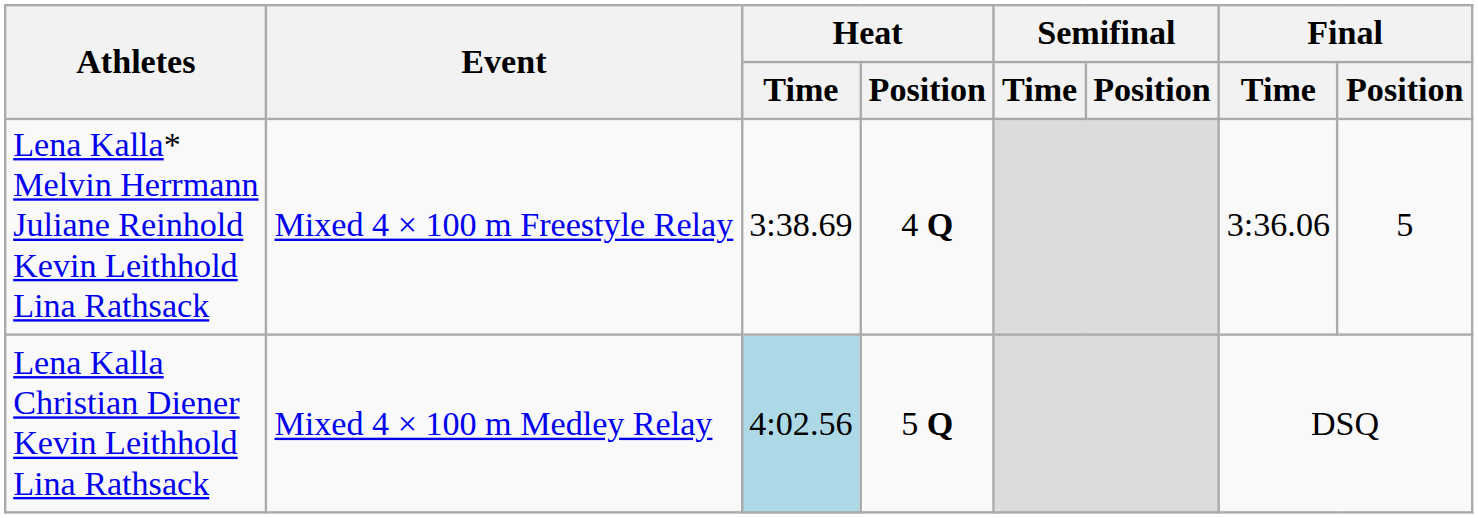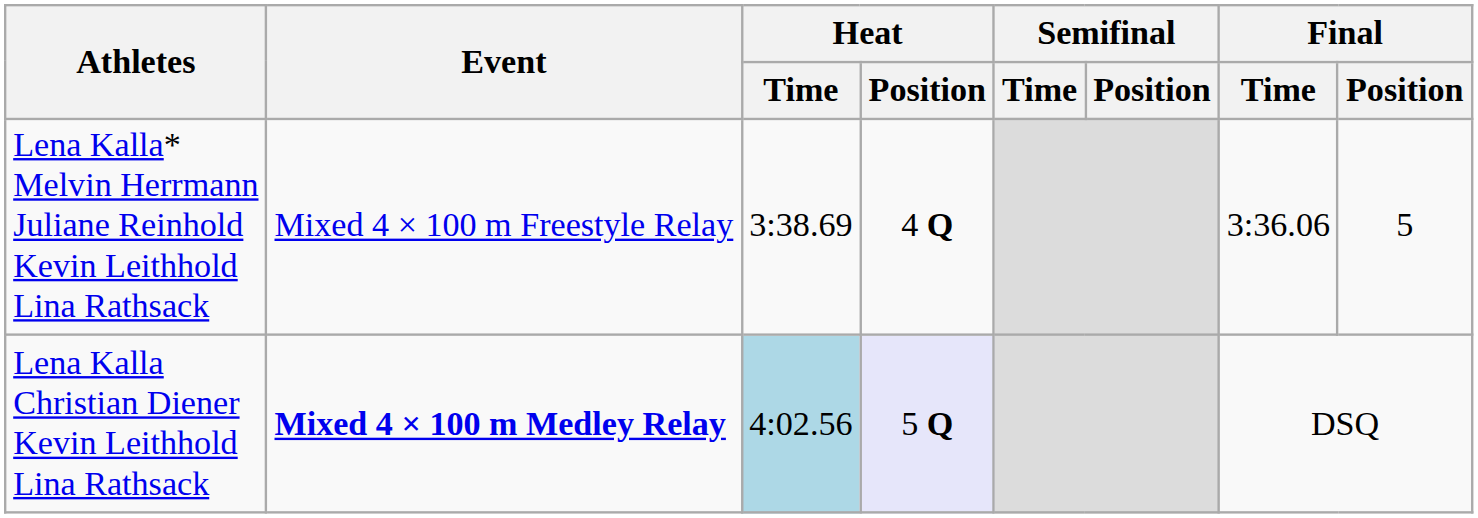(493, 423) normal -> (500, 423) bold
(927, 423) no background -> (927, 423) lavender background
